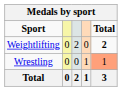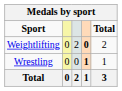(86, 45) normal -> (86, 45) bold
(104, 45) bold -> (104, 45) normal
(86, 61) normal -> (86, 61) bold
(104, 61) lightsalmon background -> (104, 61) no background
